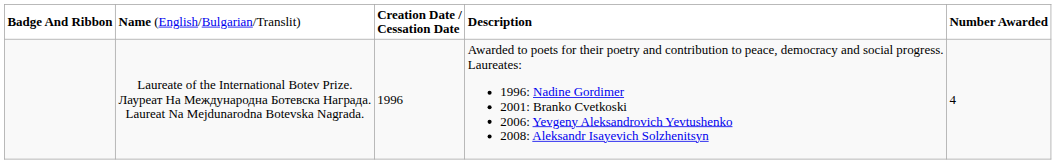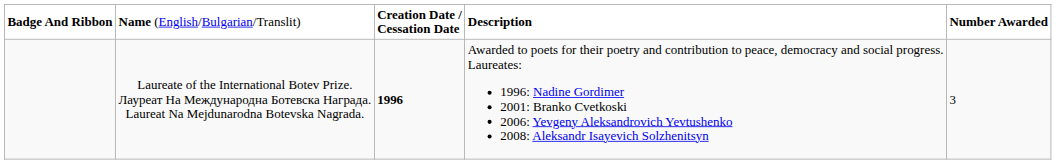(390, 99) normal -> (390, 99) bold
(953, 99) 4 -> (953, 99) 3
